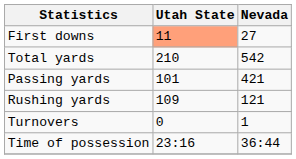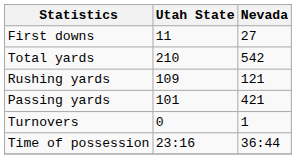(164, 37) lightsalmon background -> (164, 37) no background
rows swapped: (59, 101) <-> (59, 79)
